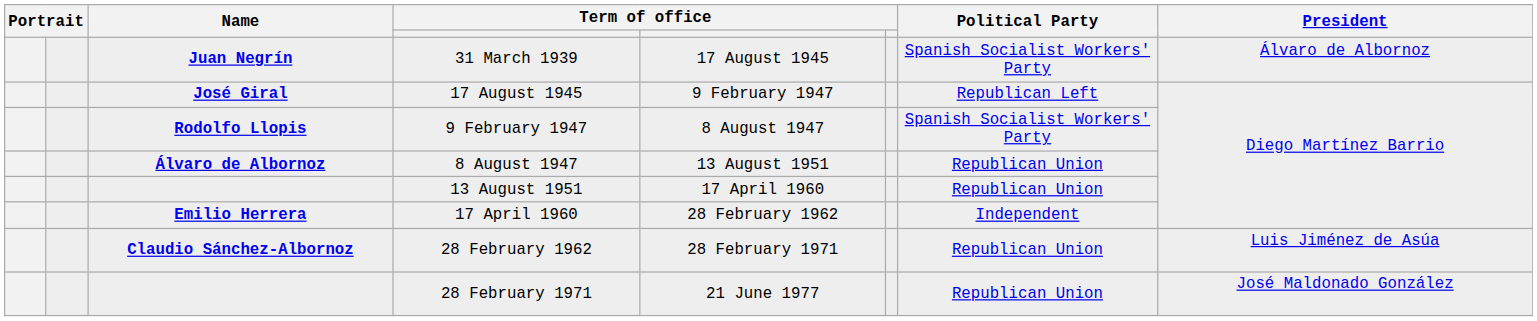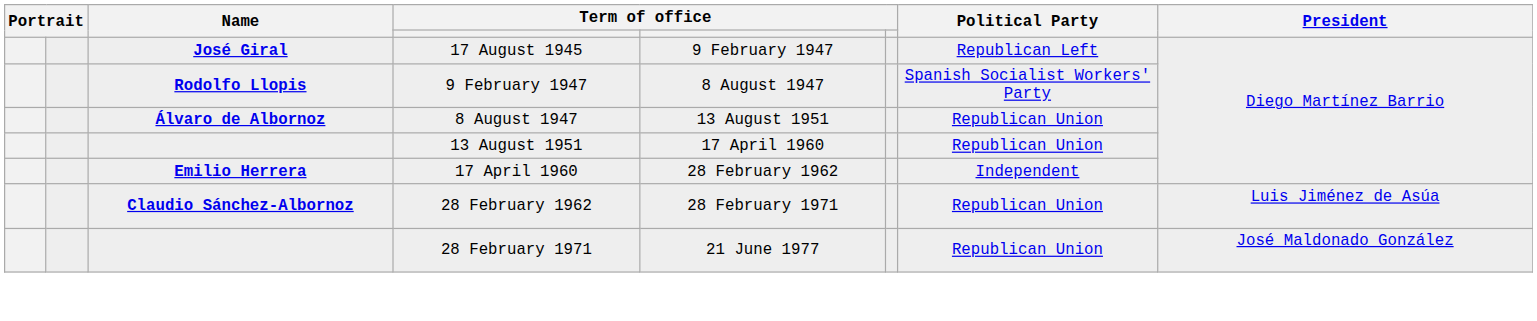- row: (516, 60)
